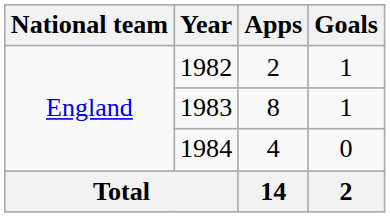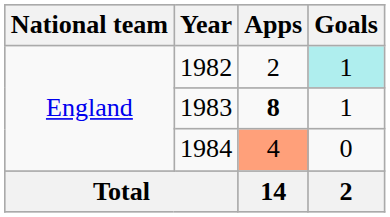(346, 66) no background -> (346, 66) paleturquoise background
(273, 107) normal -> (273, 107) bold
(273, 149) no background -> (273, 149) lightsalmon background
